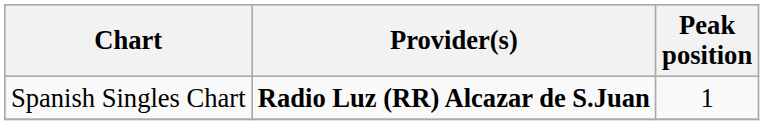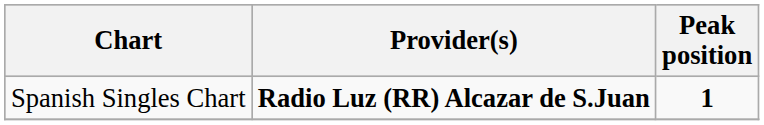(707, 97) normal -> (707, 97) bold
